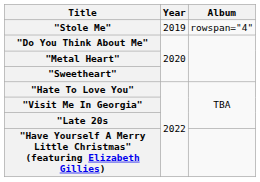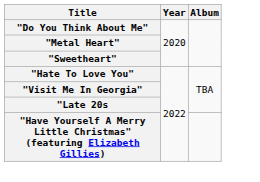- row: (83, 28)
